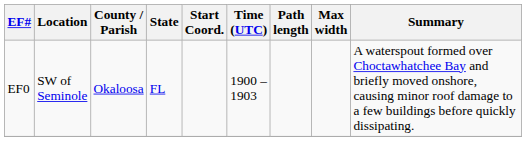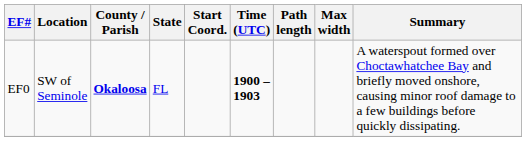(119, 88) normal -> (120, 88) bold
(249, 88) normal -> (252, 88) bold
